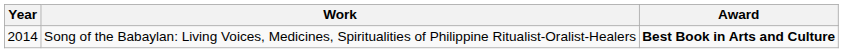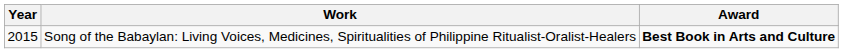(23, 36) 2014 -> (23, 36) 2015
